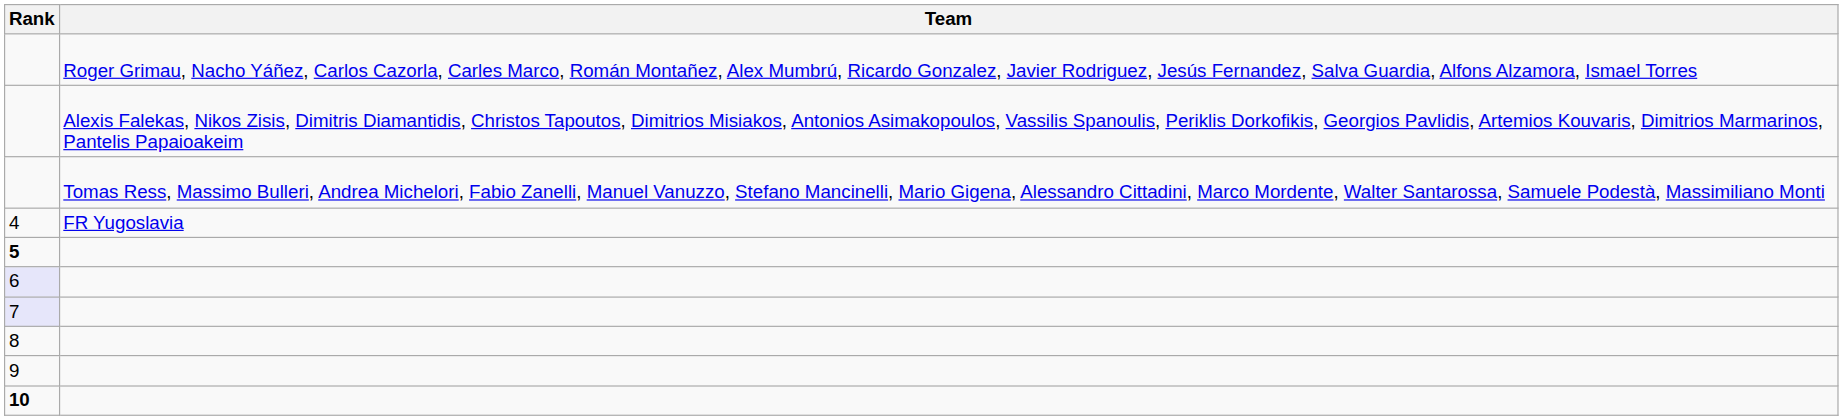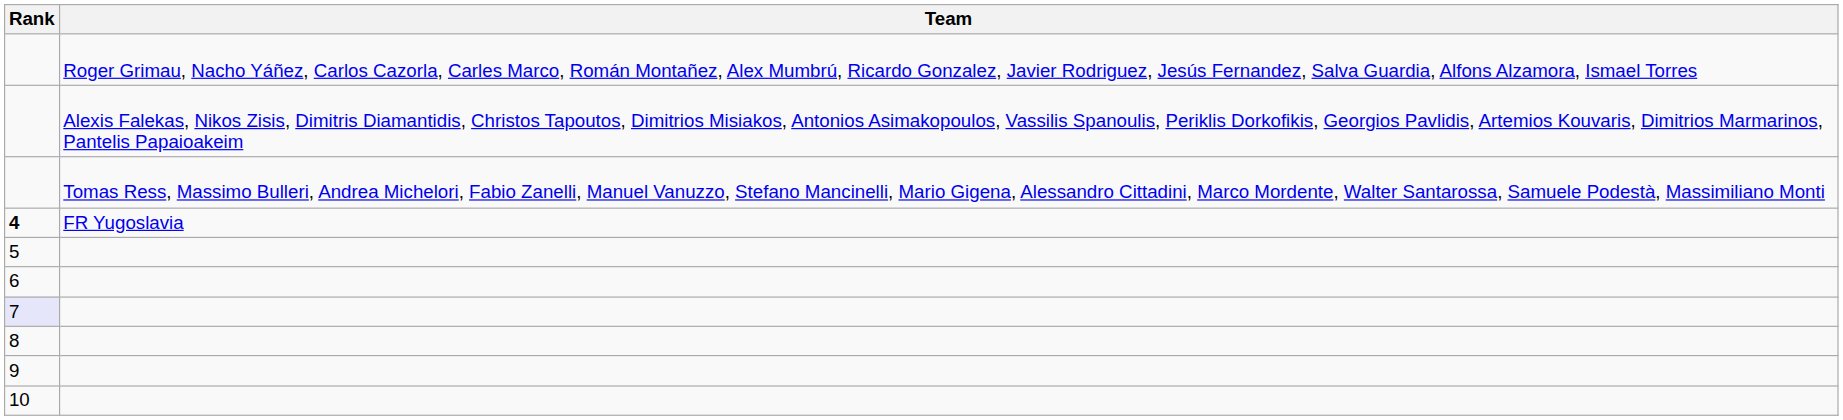(14, 222) normal -> (14, 222) bold
(14, 252) bold -> (14, 252) normal
(14, 281) lavender background -> (14, 281) no background
(19, 400) bold -> (19, 400) normal
